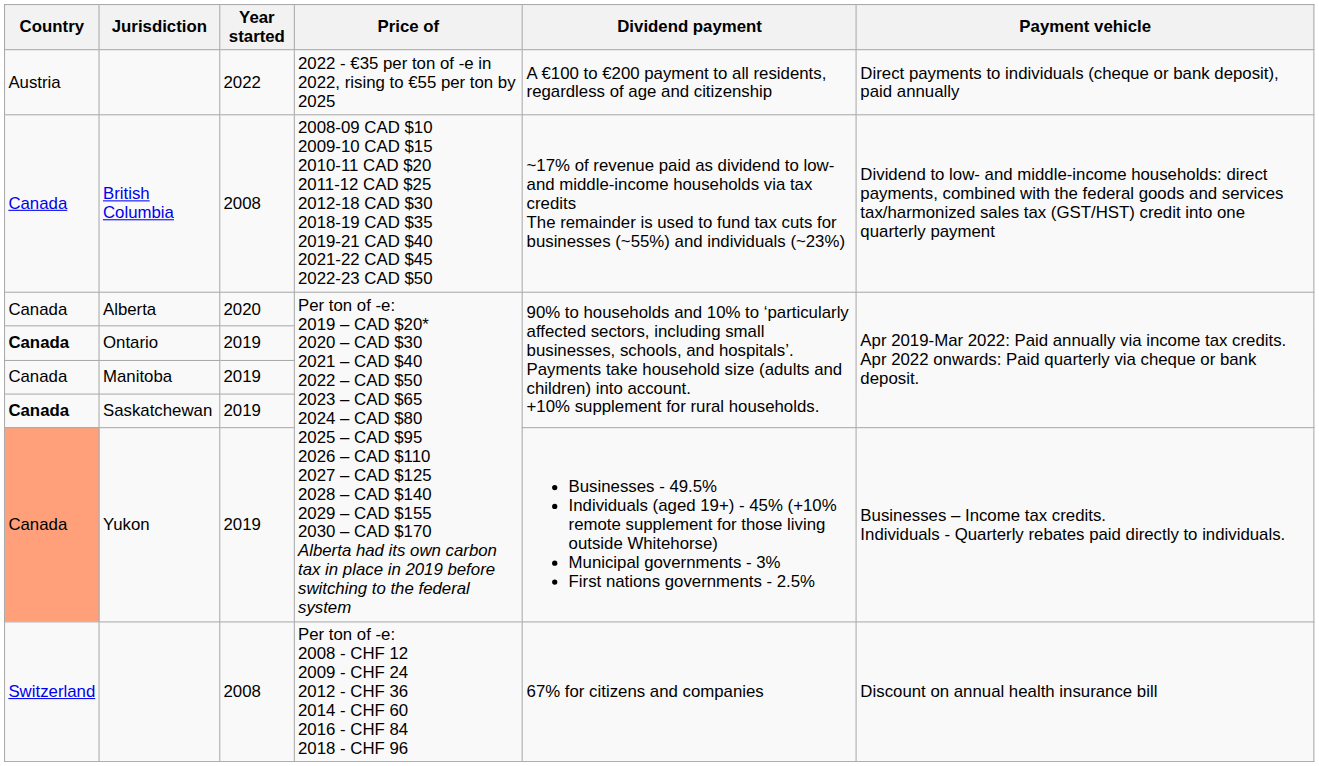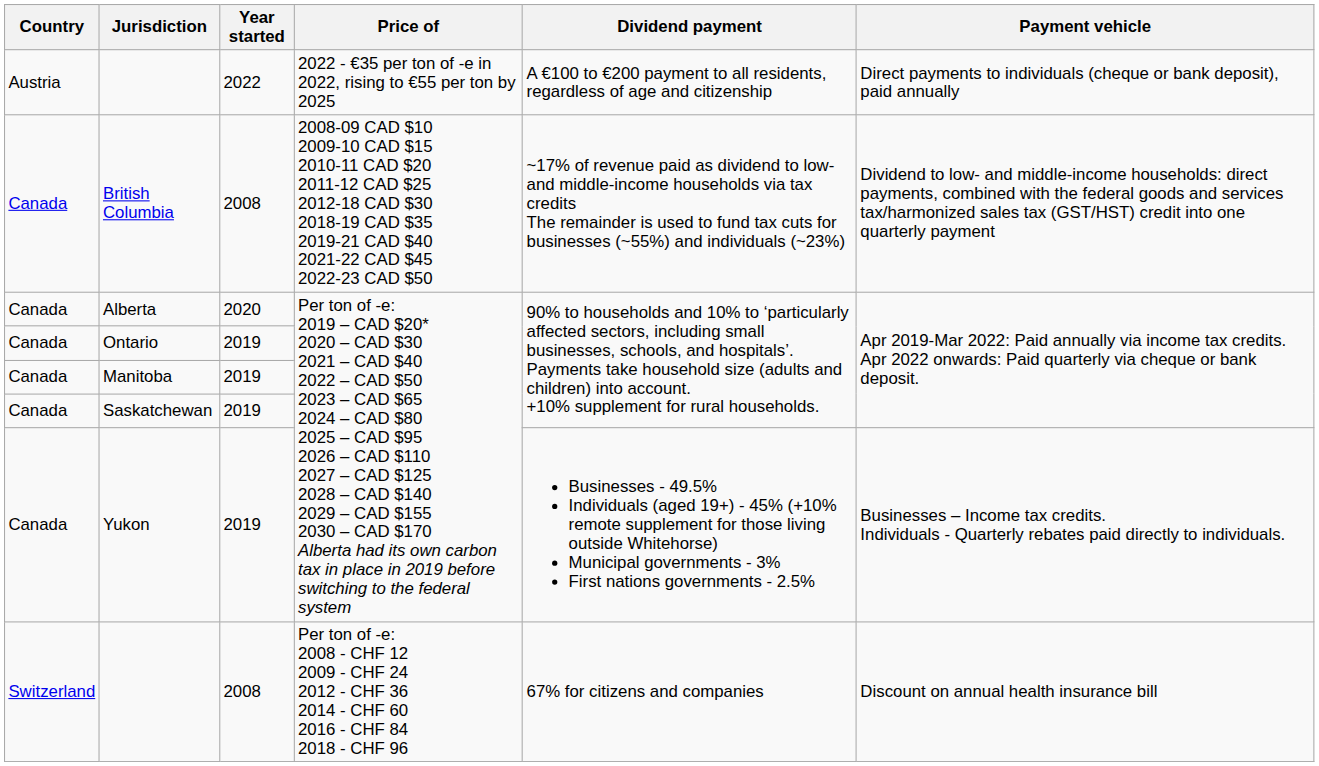(39, 343) bold -> (38, 343) normal
(39, 410) bold -> (38, 410) normal
(38, 524) lightsalmon background -> (38, 524) no background
